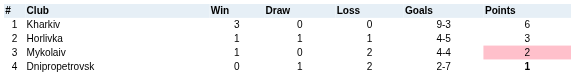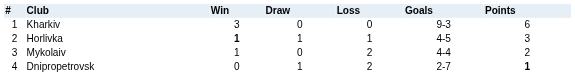(237, 38) normal -> (237, 38) bold
(527, 52) pink background -> (527, 52) no background
